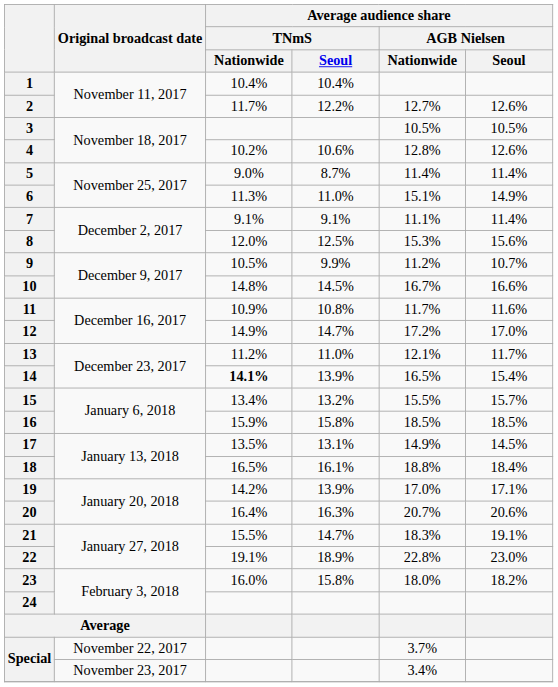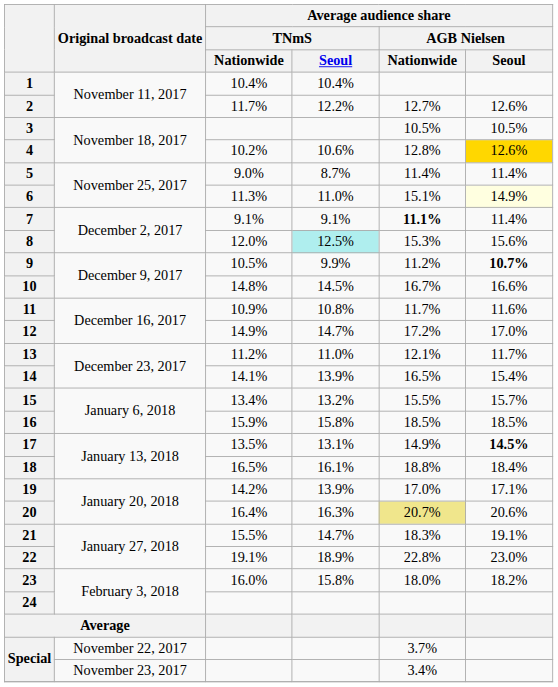(509, 151) no background -> (509, 151) gold background
(509, 196) no background -> (509, 196) lightyellow background
(422, 219) normal -> (422, 219) bold
(336, 241) no background -> (336, 241) paleturquoise background
(509, 264) normal -> (509, 264) bold
(249, 377) bold -> (249, 377) normal
(509, 444) normal -> (509, 444) bold
(422, 512) no background -> (422, 512) khaki background
